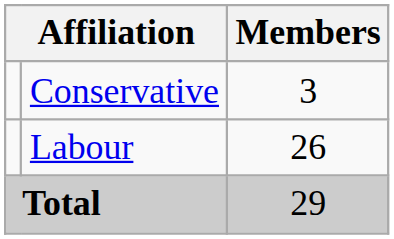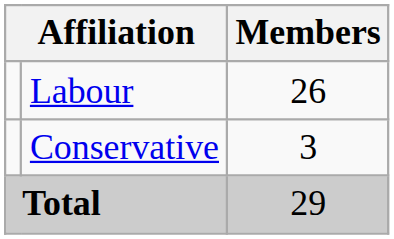rows swapped: (82, 146) <-> (124, 89)
